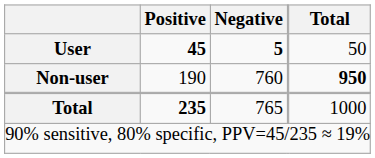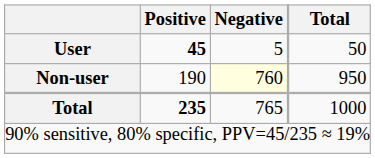(278, 48) bold -> (278, 48) normal
(269, 77) no background -> (269, 77) lightyellow background
(353, 77) bold -> (353, 77) normal
